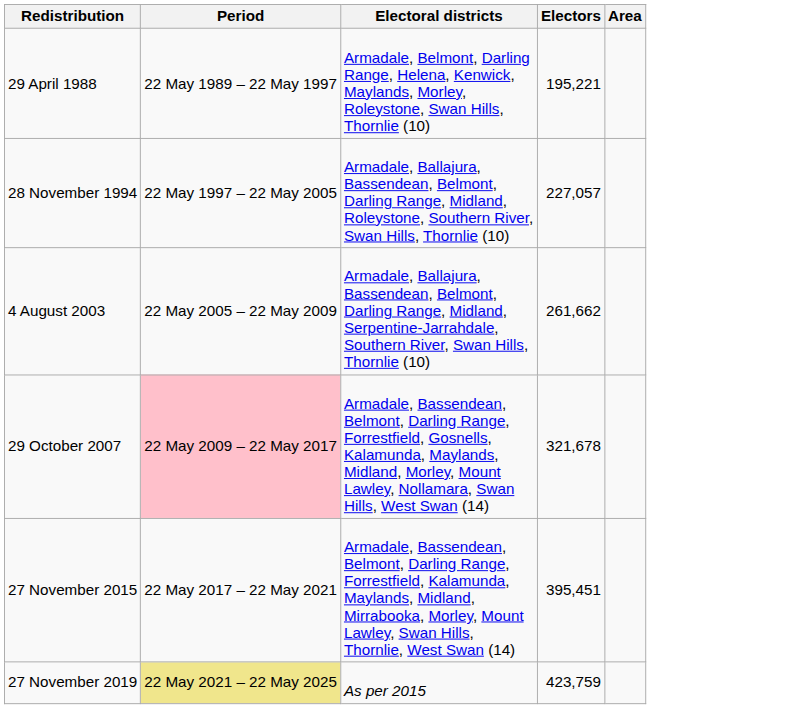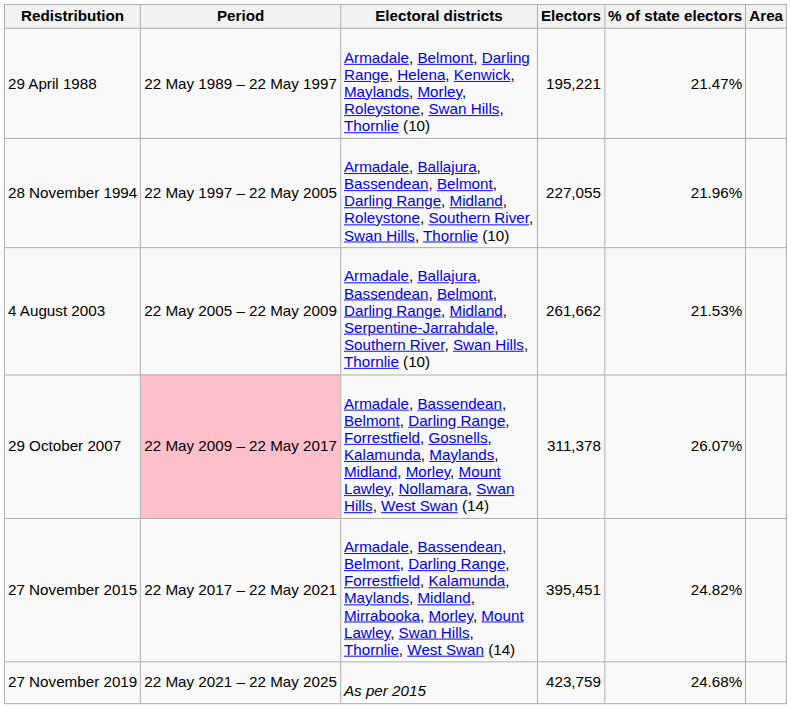+ column: (675, 16)
(573, 193) 227,057 -> (573, 193) 227,055
(573, 446) 321,678 -> (574, 446) 311,378
(241, 682) khaki background -> (241, 682) no background
